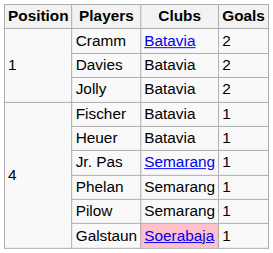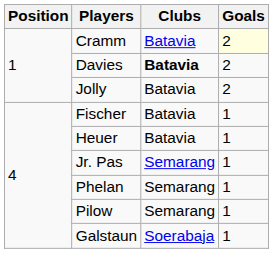(226, 41) no background -> (226, 41) lightyellow background
(170, 65) normal -> (172, 65) bold
(179, 235) pink background -> (179, 235) no background
